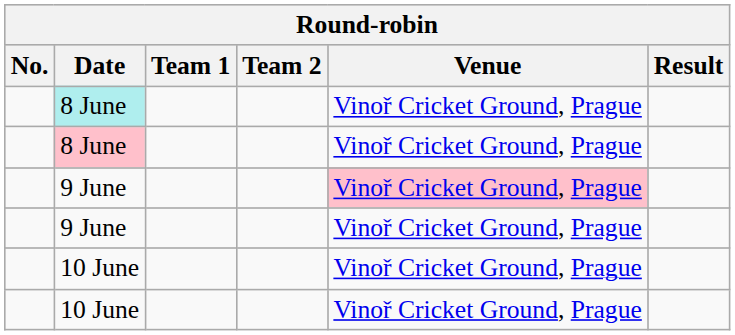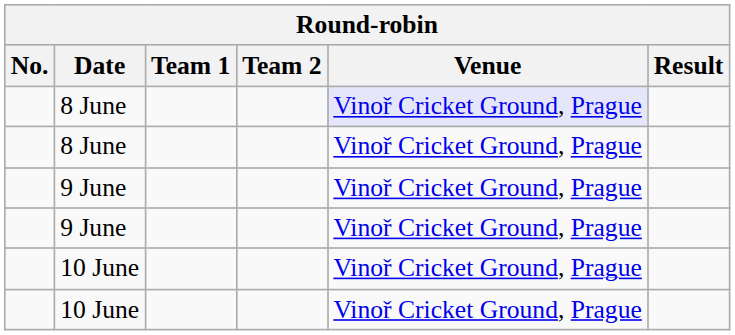(93, 106) paleturquoise background -> (93, 106) no background
(488, 106) no background -> (488, 106) lavender background
(93, 146) pink background -> (93, 146) no background
(488, 187) pink background -> (488, 187) no background
